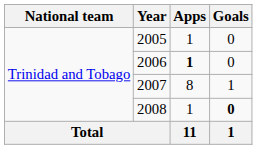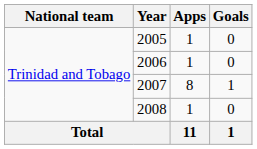(190, 62) bold -> (190, 62) normal
(231, 109) bold -> (231, 109) normal
